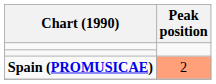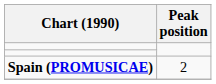(184, 67) lightsalmon background -> (184, 67) no background
